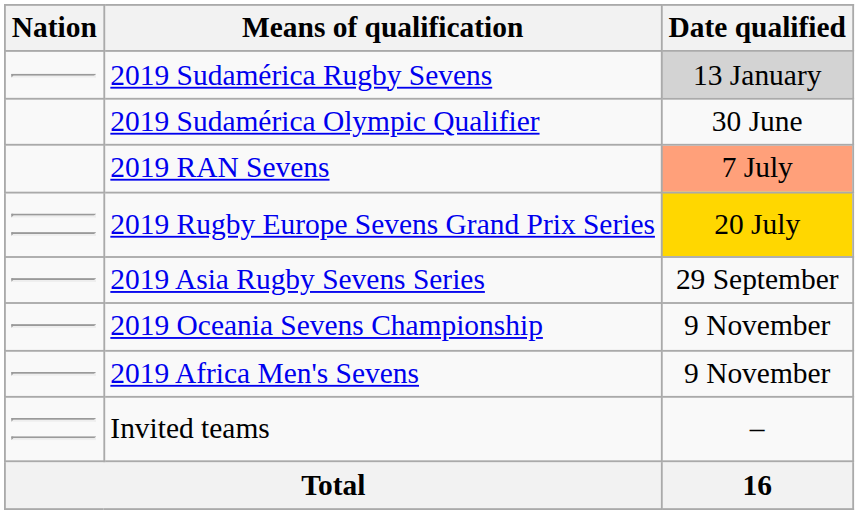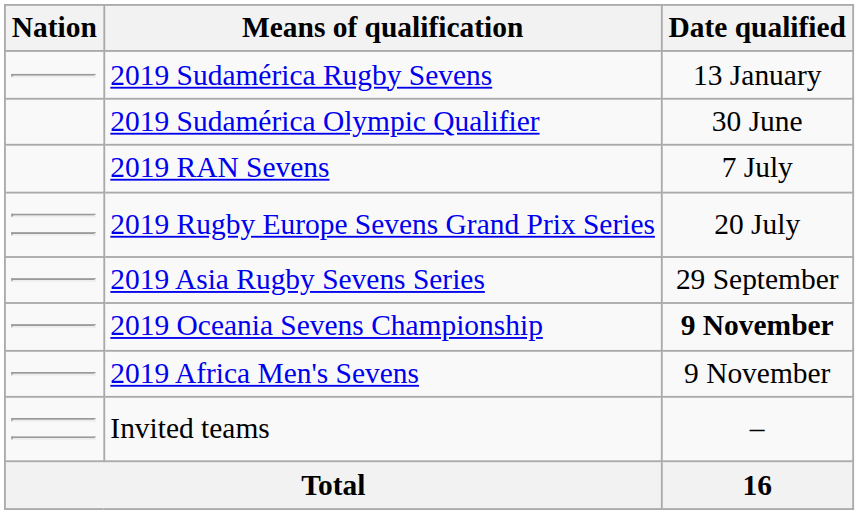(757, 74) lightgrey background -> (757, 74) no background
(757, 167) lightsalmon background -> (757, 167) no background
(757, 223) gold background -> (757, 223) no background
(757, 326) normal -> (757, 326) bold
